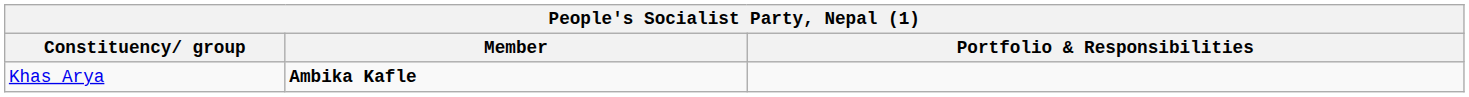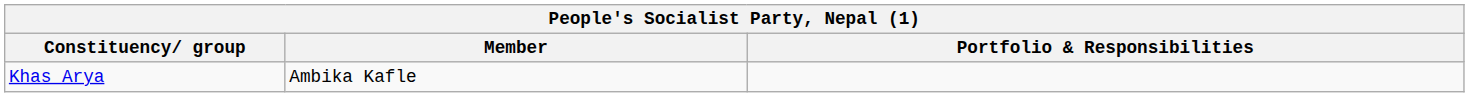(353, 77) bold -> (353, 77) normal
